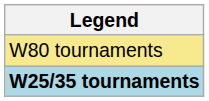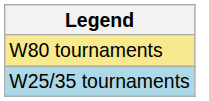(104, 81) bold -> (100, 81) normal
